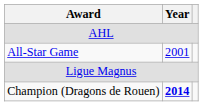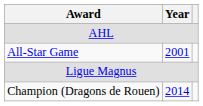(177, 91) bold -> (177, 91) normal
